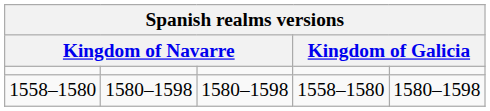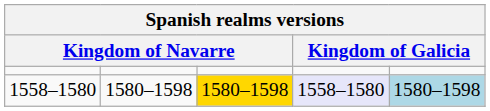(245, 90) no background -> (245, 90) gold background
(341, 90) no background -> (341, 90) lavender background
(437, 90) no background -> (437, 90) lightblue background
